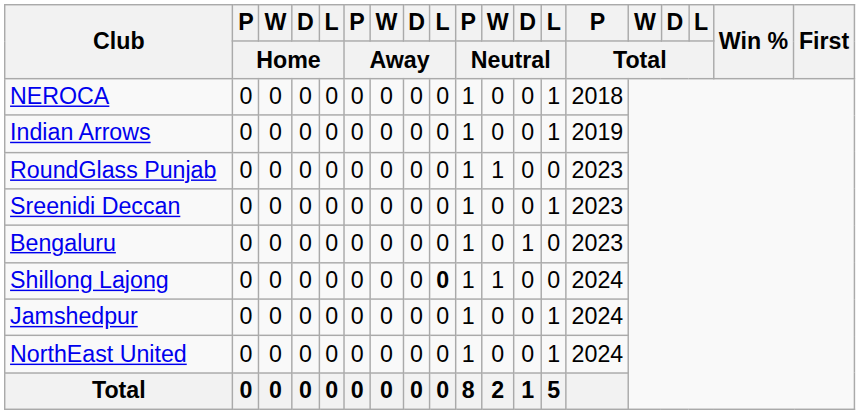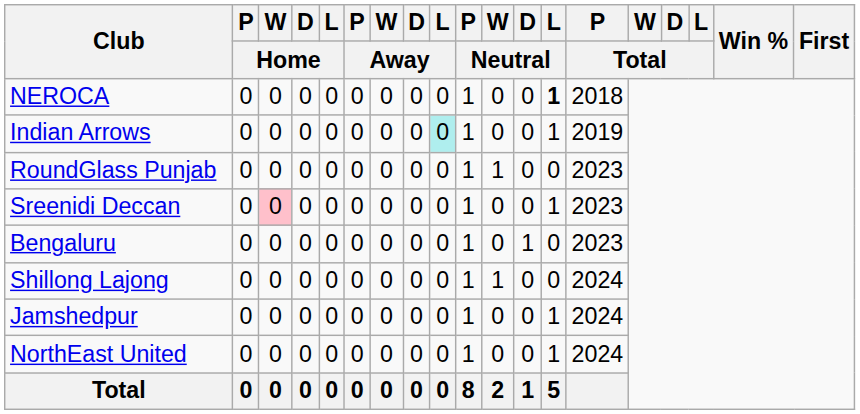(554, 96) normal -> (554, 96) bold
(443, 133) no background -> (443, 133) paleturquoise background
(275, 206) no background -> (275, 206) pink background
(443, 280) bold -> (443, 280) normal
